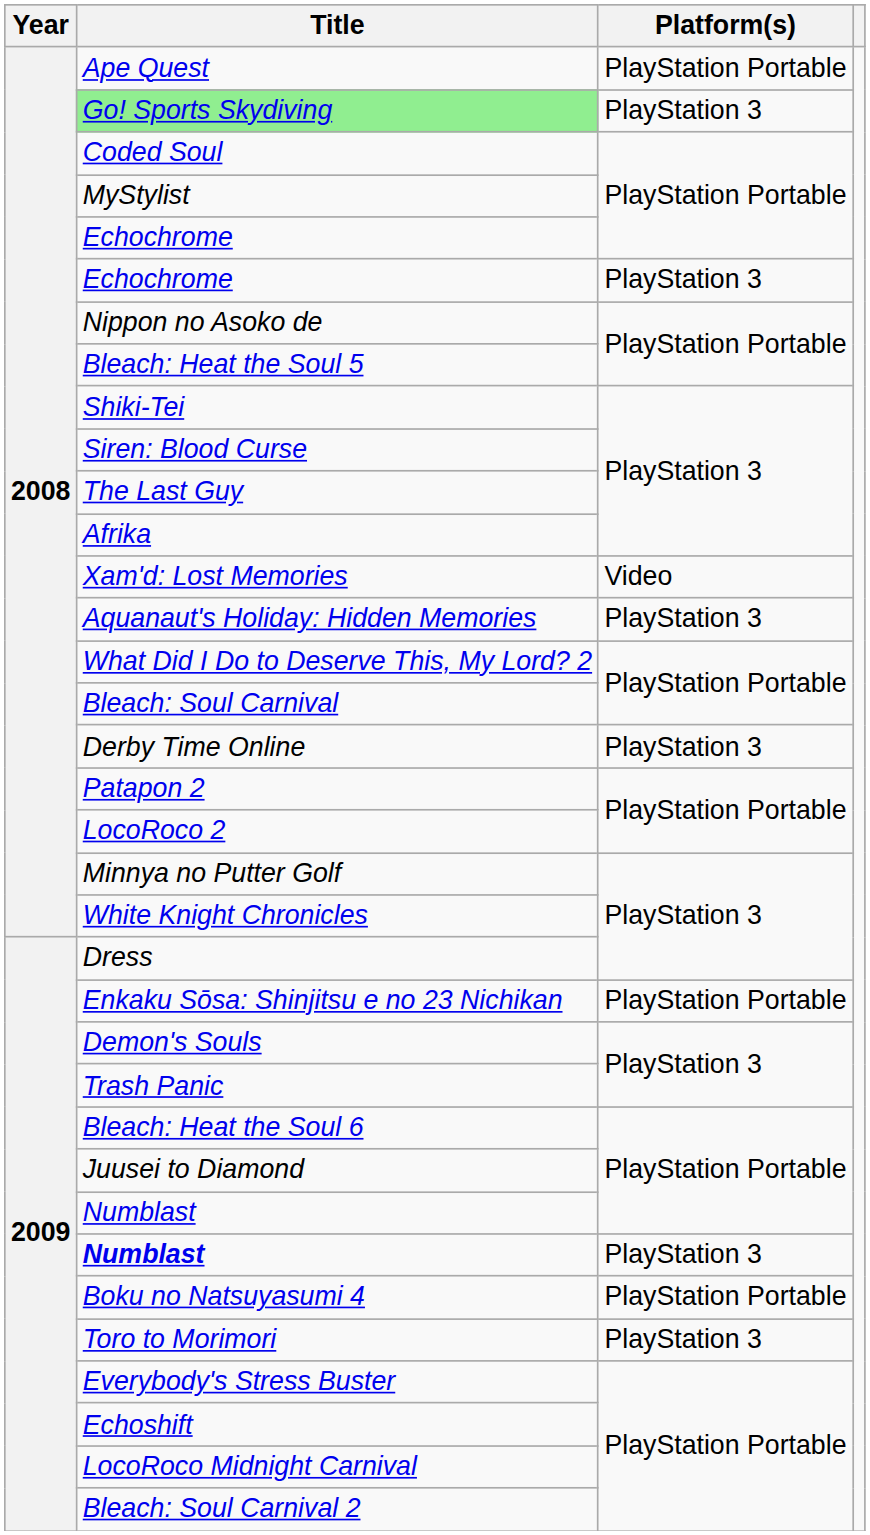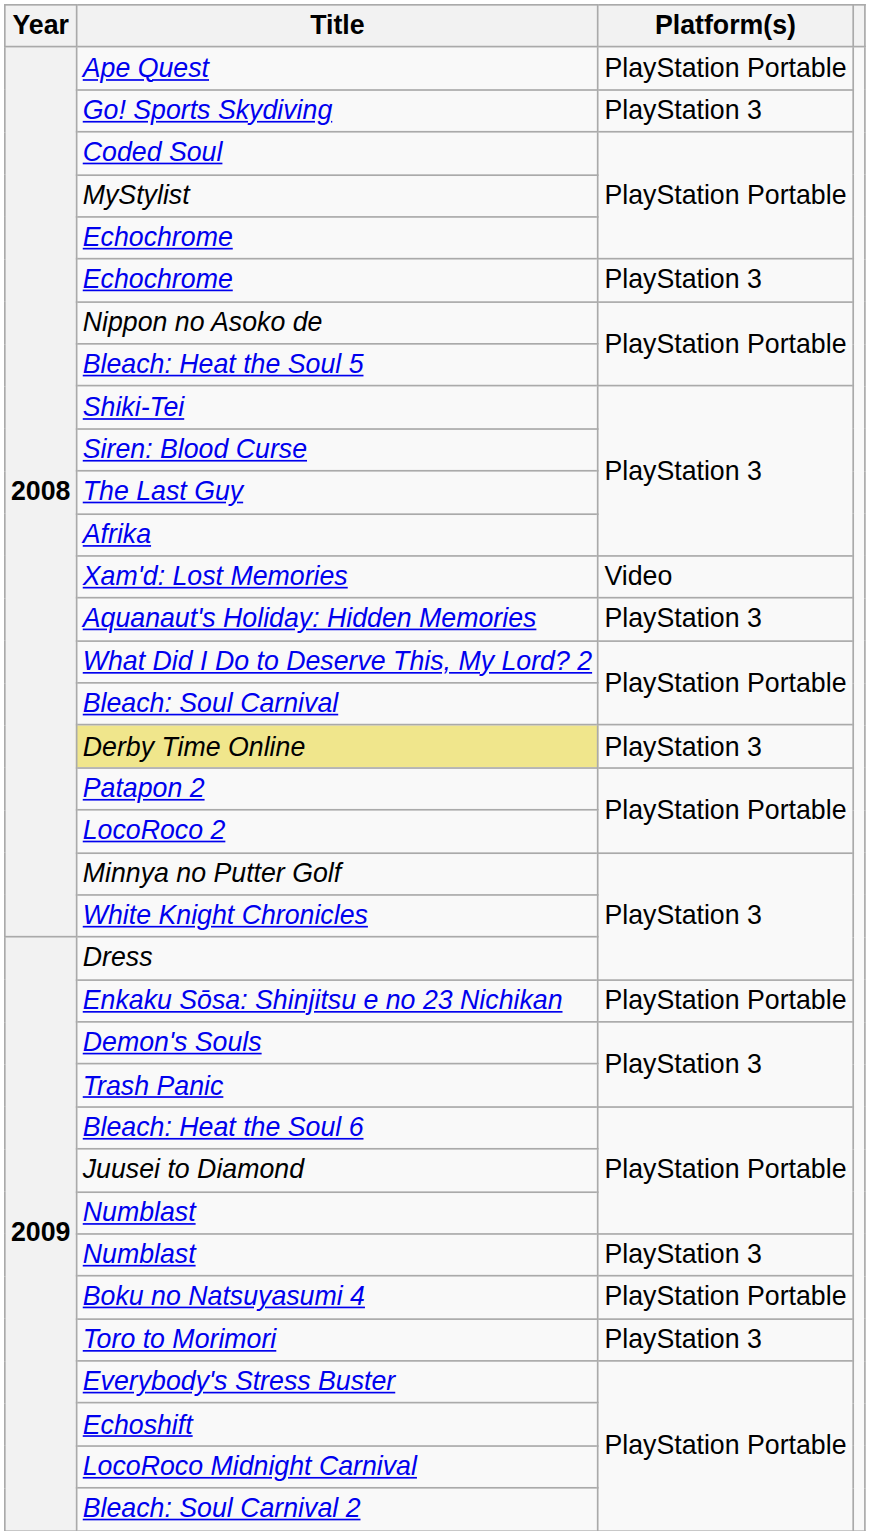(208, 110) lightgreen background -> (208, 110) no background
(194, 746) no background -> (194, 746) khaki background
(144, 1254) bold -> (139, 1254) normal
